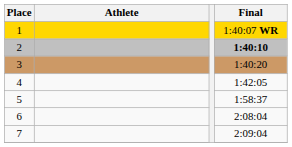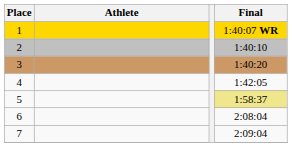(251, 47) bold -> (251, 47) normal
(251, 99) no background -> (251, 99) khaki background
